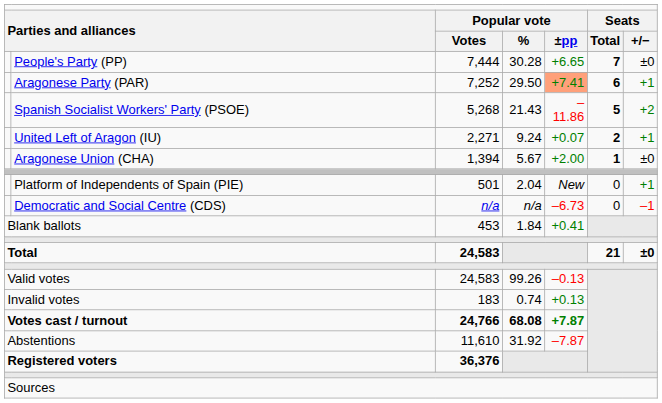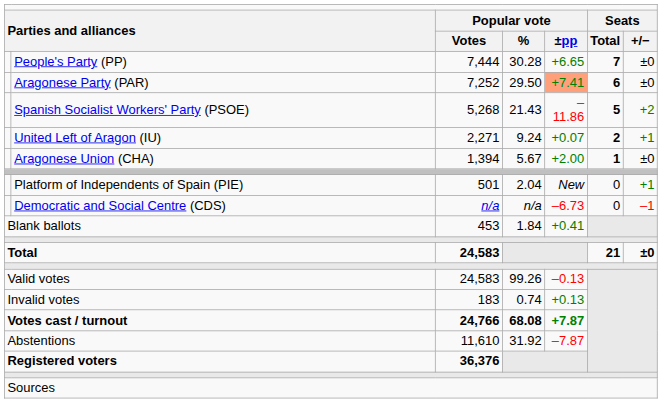(647, 82) +1 -> (647, 82) ±0
